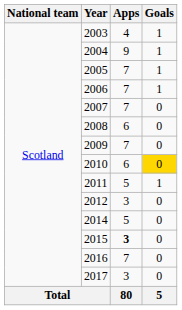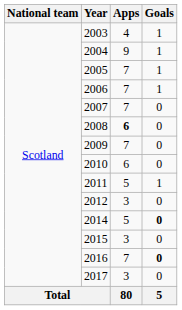(126, 126) normal -> (126, 126) bold
(159, 164) gold background -> (159, 164) no background
(159, 220) normal -> (159, 220) bold
(126, 239) bold -> (126, 239) normal
(159, 257) normal -> (159, 257) bold
